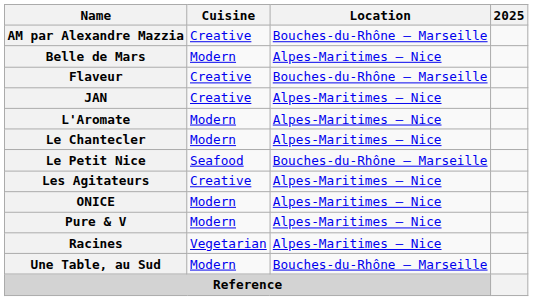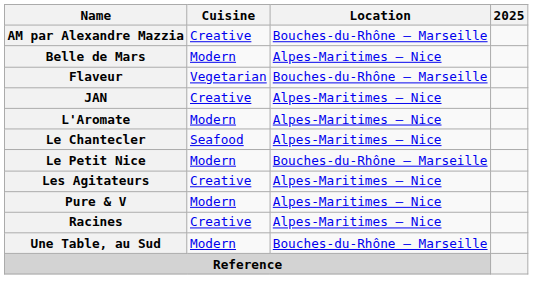(221, 77) Creative -> (228, 77) Vegetarian
(213, 139) Modern -> (217, 139) Seafood
(217, 160) Seafood -> (213, 160) Modern
- row: (96, 202)
(228, 243) Vegetarian -> (221, 223) Creative
